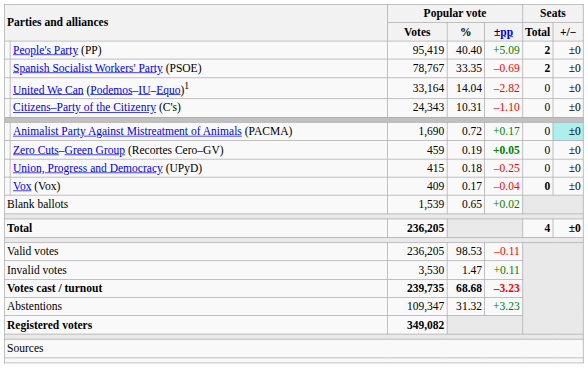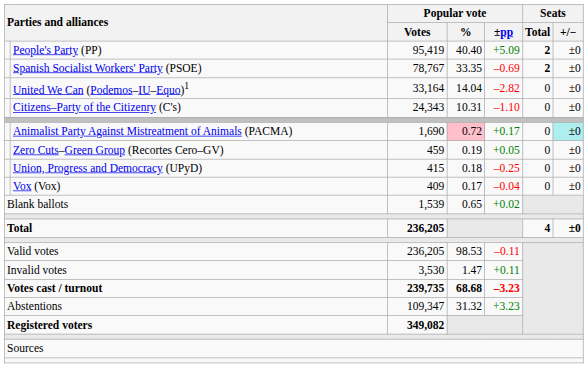(472, 131) no background -> (472, 131) pink background
(506, 149) bold -> (506, 149) normal
(547, 186) bold -> (547, 186) normal
